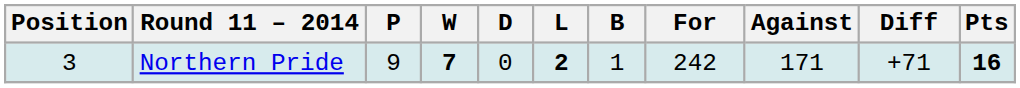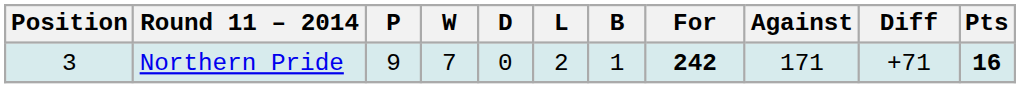(449, 63) bold -> (449, 63) normal
(561, 63) bold -> (561, 63) normal
(695, 63) normal -> (695, 63) bold
